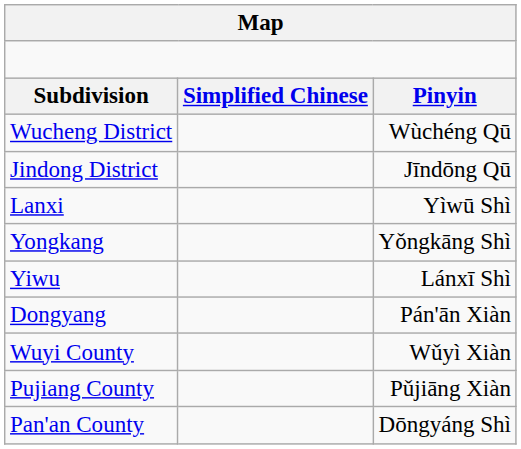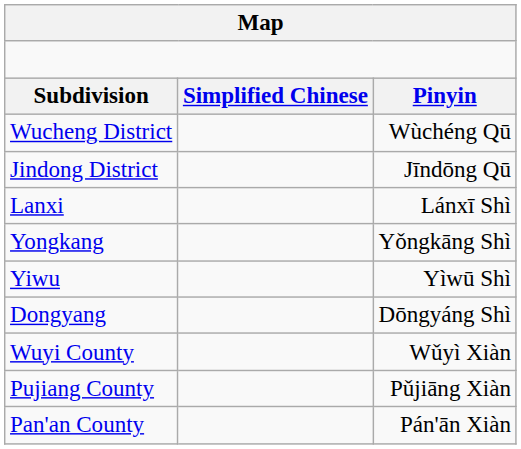(467, 205) Yìwū Shì -> (466, 205) Lánxī Shì
(466, 278) Lánxī Shì -> (467, 278) Yìwū Shì
(455, 315) Pán'ān Xiàn -> (445, 315) Dōngyáng Shì
(445, 424) Dōngyáng Shì -> (455, 424) Pán'ān Xiàn
